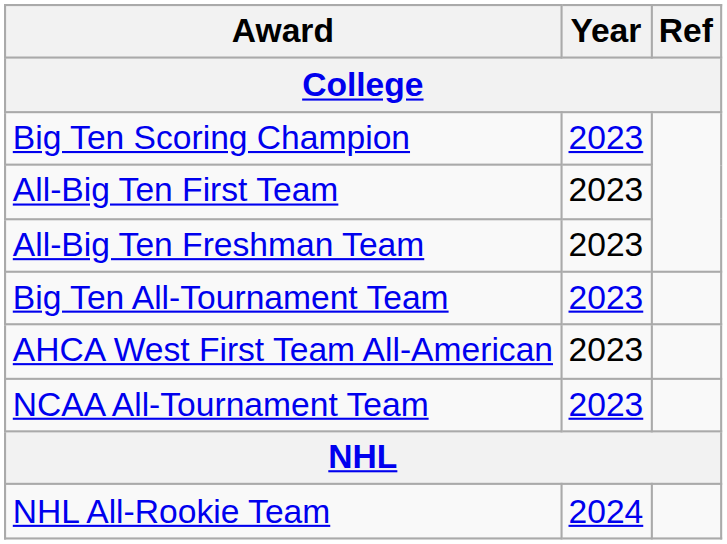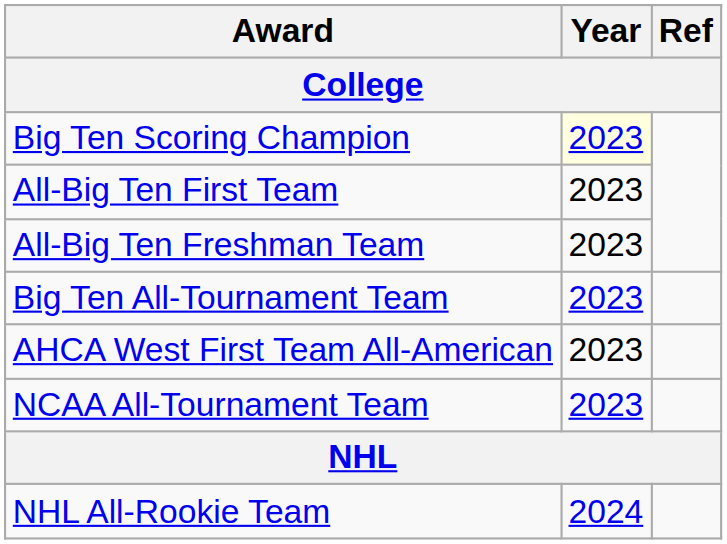(606, 137) no background -> (606, 137) lightyellow background
